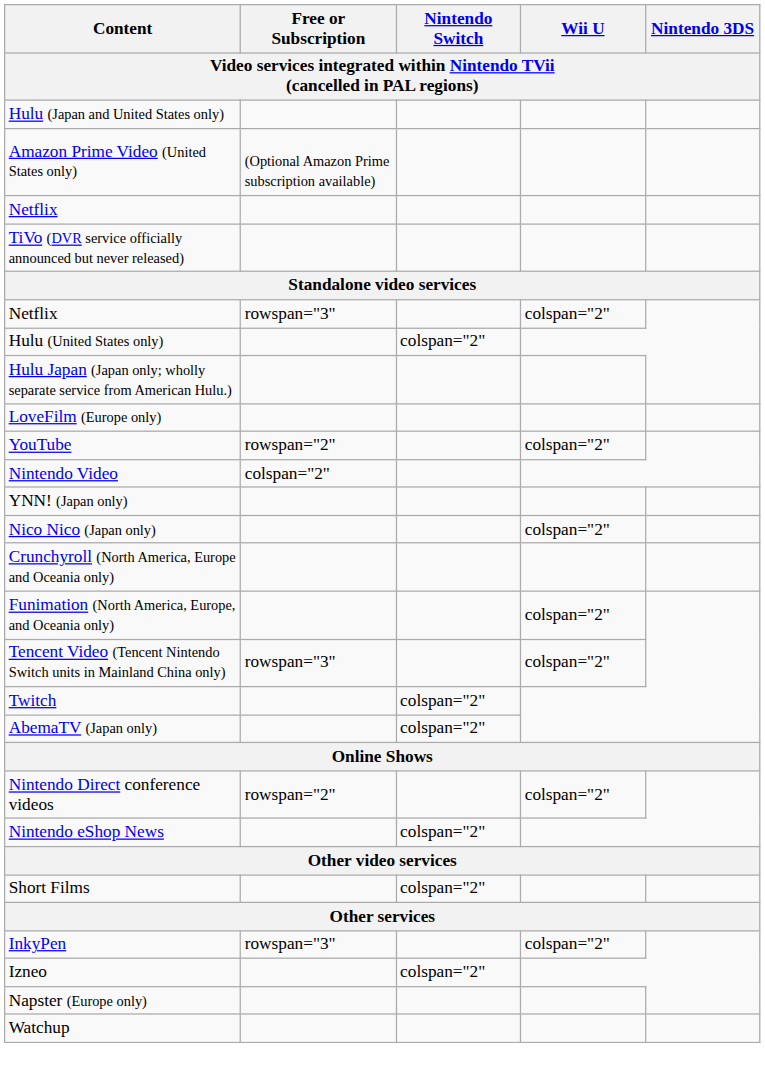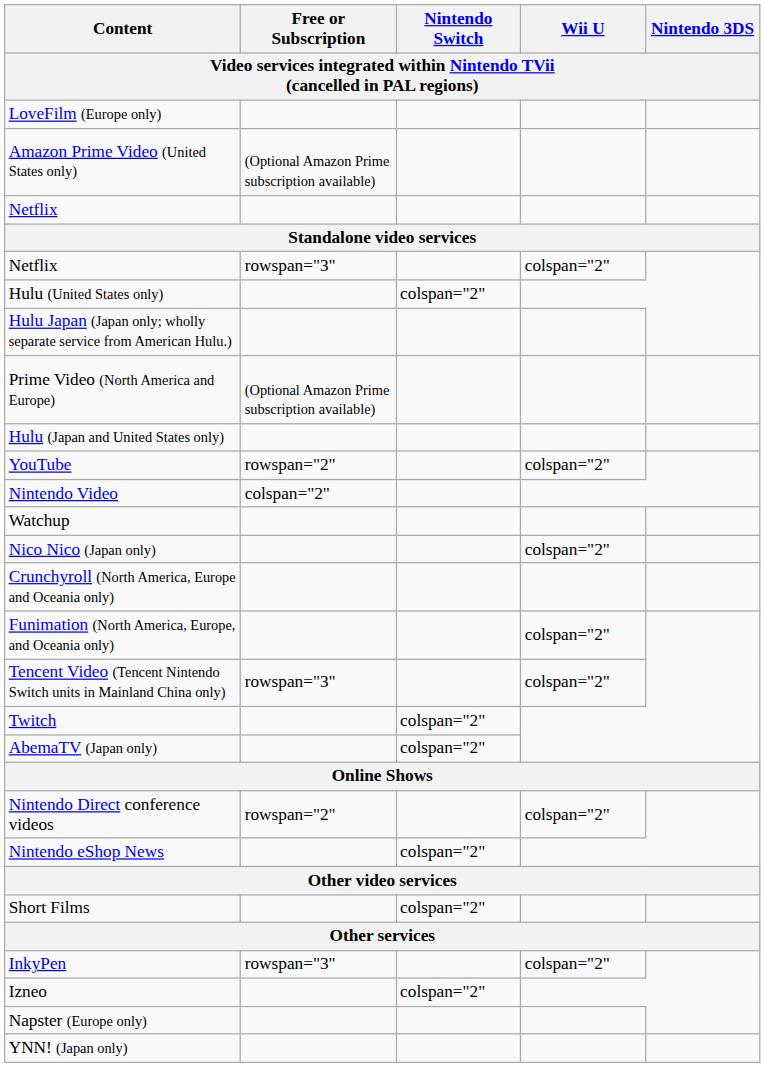rows swapped: (116, 114) <-> (85, 417)
- row: (96, 247)
+ row: (111, 389)
rows swapped: (68, 501) <-> (39, 1028)
